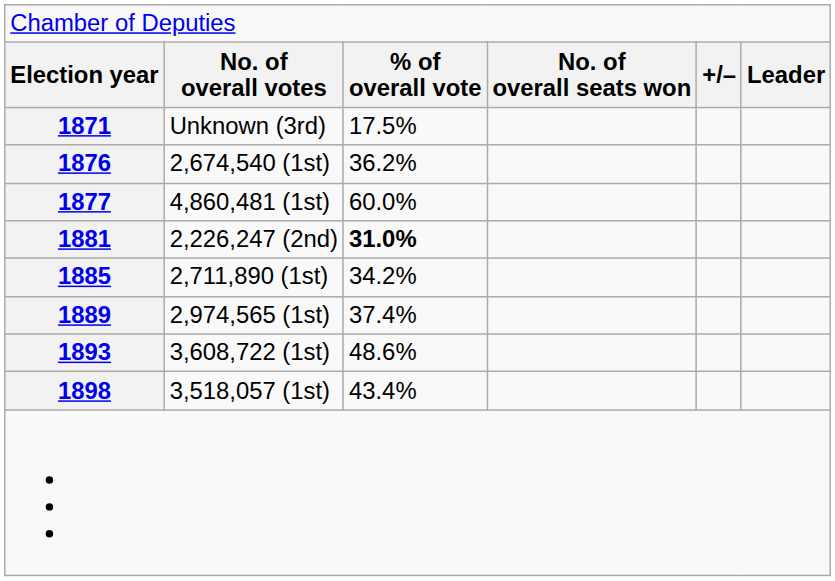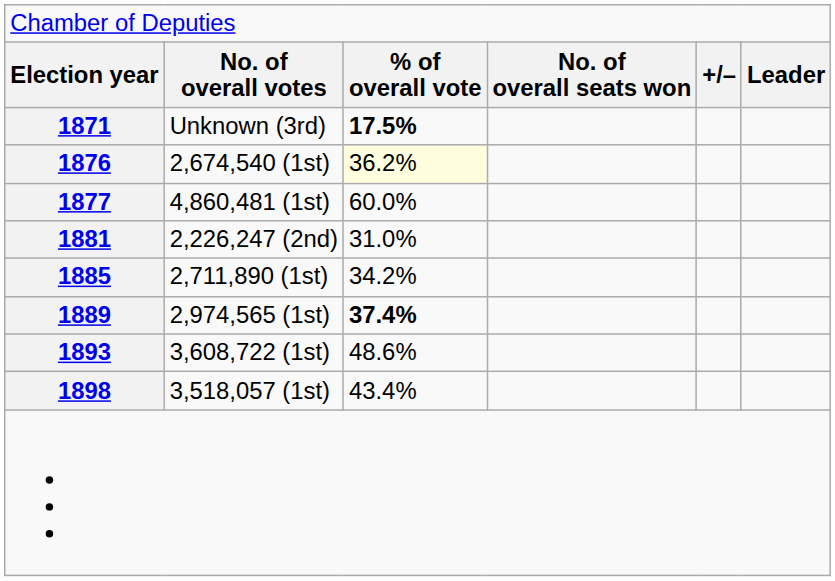(383, 125) normal -> (383, 125) bold
(383, 163) no background -> (383, 163) lightyellow background
(383, 239) bold -> (383, 239) normal
(383, 314) normal -> (383, 314) bold
